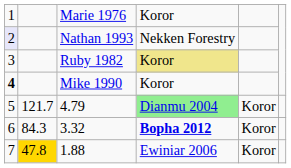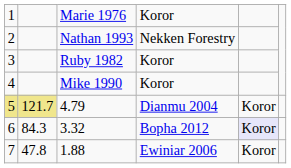(11, 38) lavender background -> (11, 38) no background
(157, 60) khaki background -> (157, 60) no background
(11, 83) bold -> (11, 83) normal
(11, 106) no background -> (11, 106) khaki background
(37, 106) no background -> (37, 106) khaki background
(179, 106) lightgreen background -> (179, 106) no background
(176, 128) bold -> (174, 128) normal
(259, 128) no background -> (259, 128) lavender background
(34, 151) gold background -> (34, 151) no background
